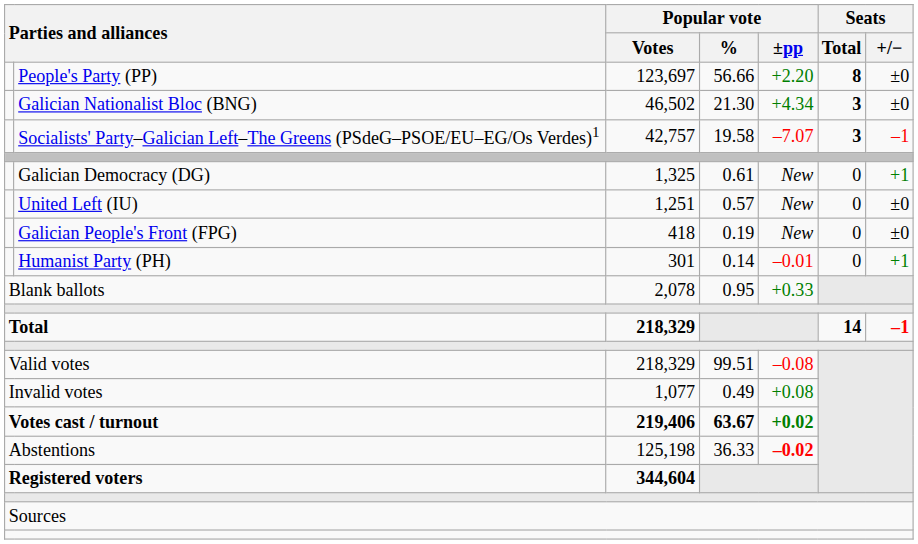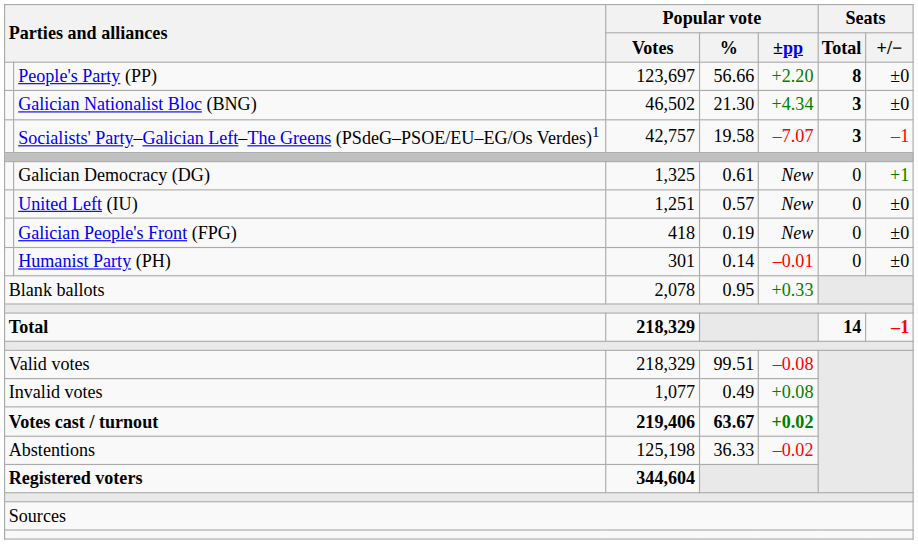(900, 261) +1 -> (900, 261) ±0
(793, 450) bold -> (793, 450) normal
